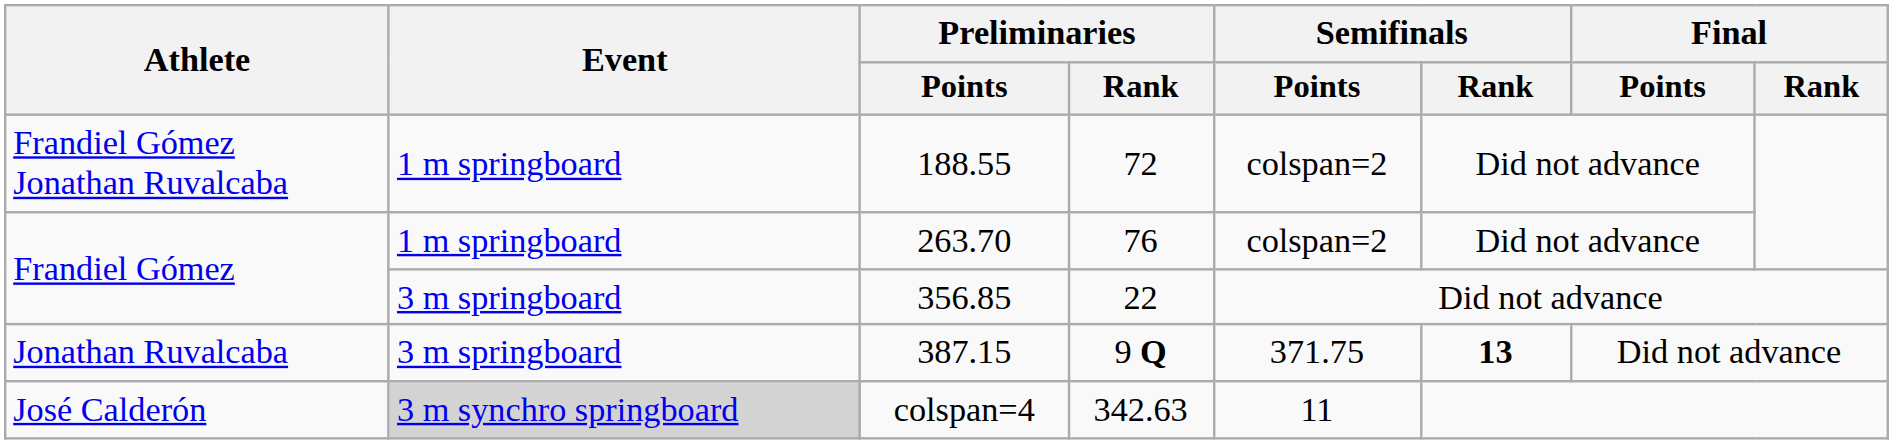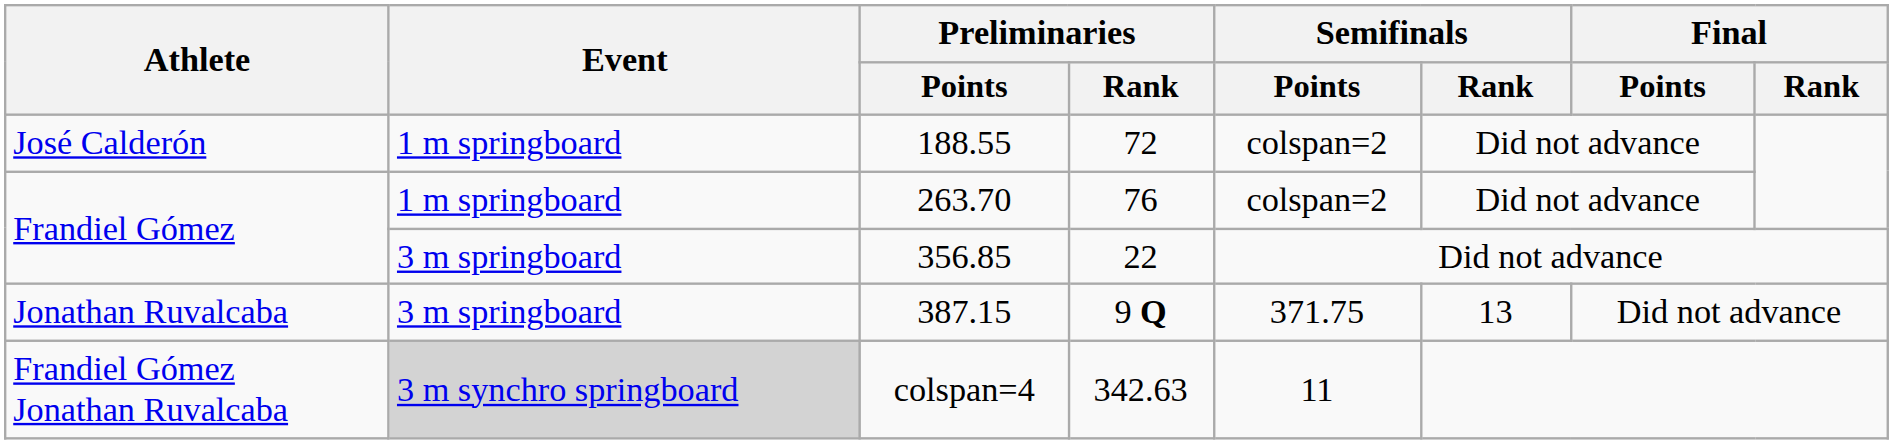(151, 163) Frandiel Gómez Jonathan Ruvalcaba -> (110, 143) José Calderón
(1495, 353) bold -> (1495, 312) normal
(110, 409) José Calderón -> (151, 389) Frandiel Gómez Jonathan Ruvalcaba
